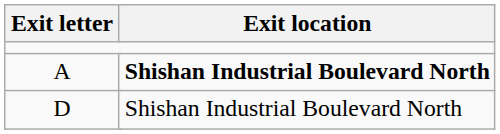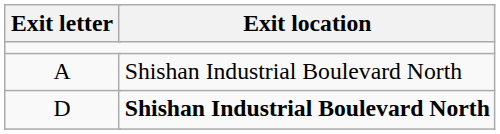(307, 71) bold -> (293, 71) normal
(293, 109) normal -> (307, 109) bold
